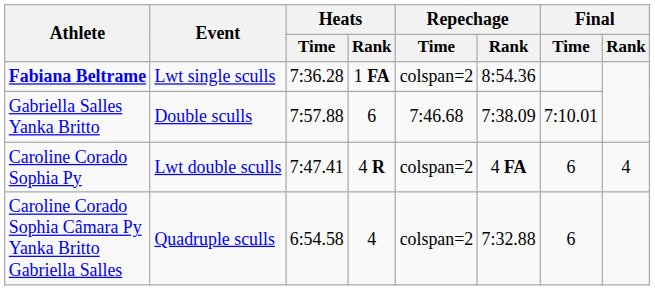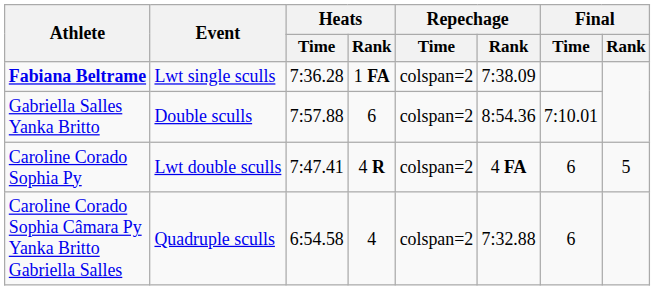(509, 76) 8:54.36 -> (509, 76) 7:38.09
(436, 116) 7:46.68 -> (436, 116) colspan=2
(509, 116) 7:38.09 -> (509, 116) 8:54.36
(626, 167) 4 -> (626, 167) 5
